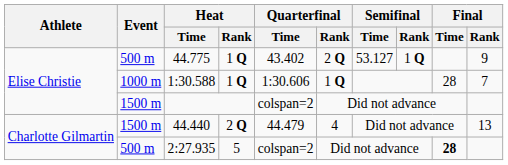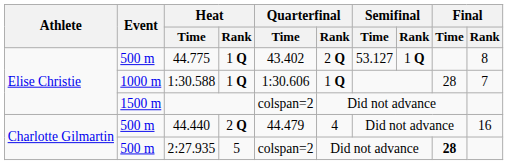(485, 59) 9 -> (485, 59) 8
(141, 126) 1500 m -> (137, 126) 500 m
(485, 126) 13 -> (485, 126) 16
